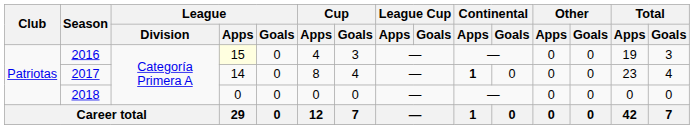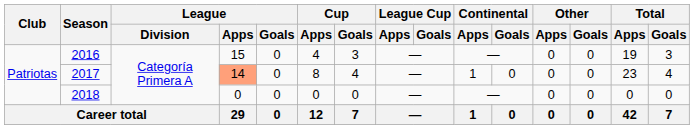(238, 54) lightyellow background -> (238, 54) no background
(238, 74) no background -> (238, 74) lightsalmon background
(473, 74) bold -> (473, 74) normal
